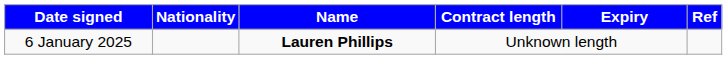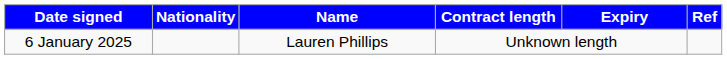(337, 42) bold -> (337, 42) normal
